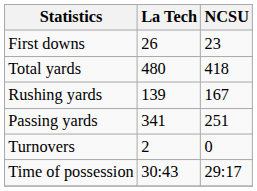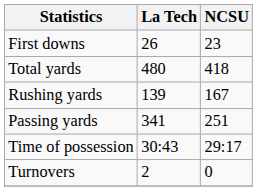rows swapped: (42, 146) <-> (71, 172)
